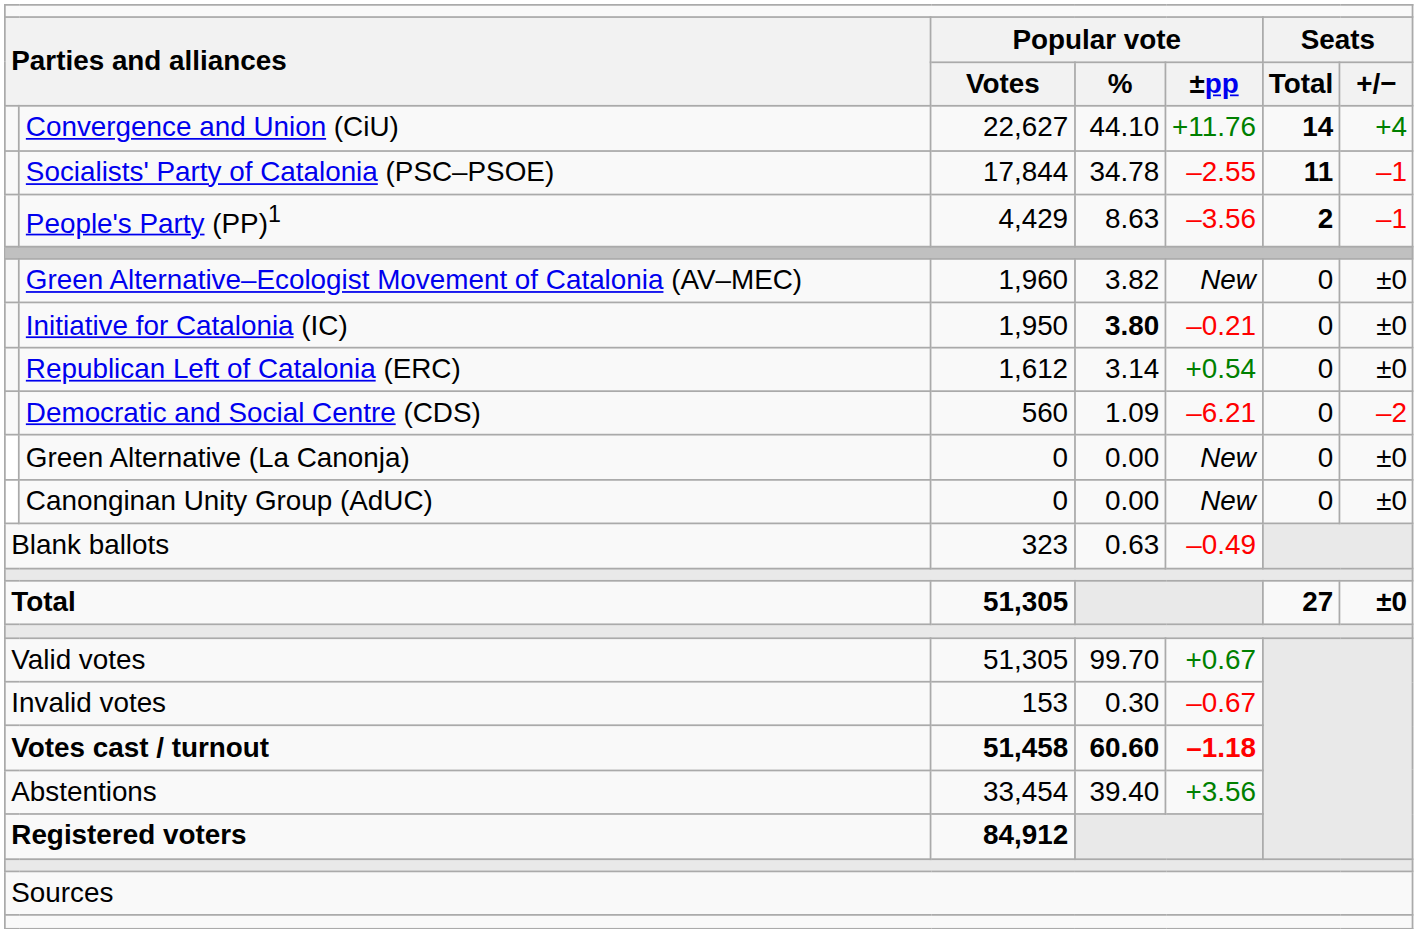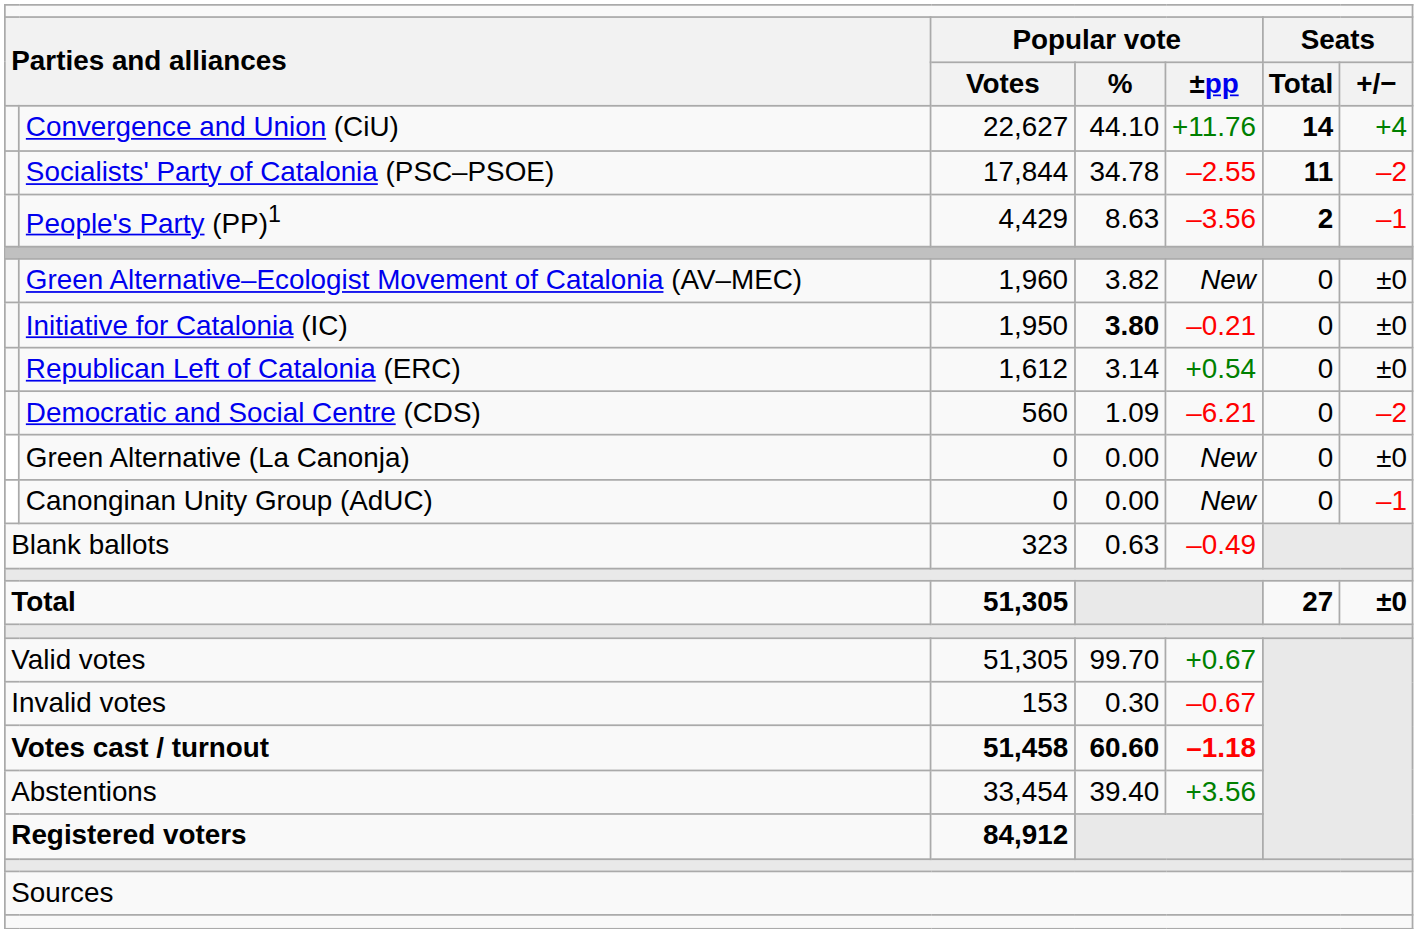(1391, 171) –1 -> (1391, 171) –2
(1392, 501) ±0 -> (1391, 501) –1
